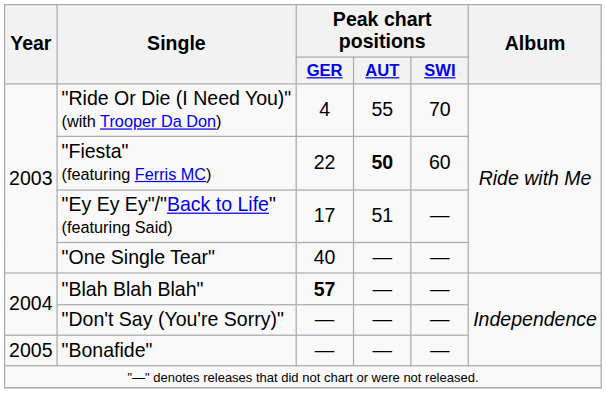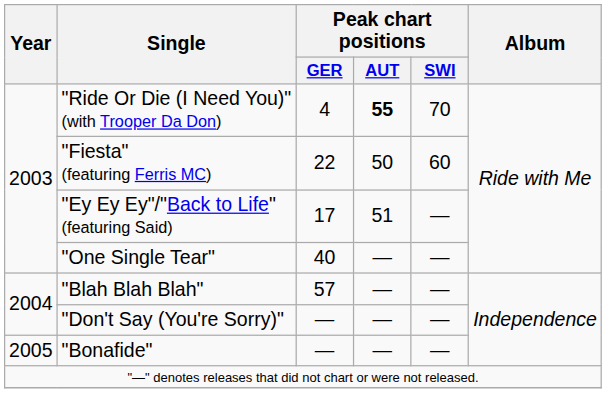(382, 110) normal -> (382, 110) bold
(382, 162) bold -> (382, 162) normal
(325, 288) bold -> (325, 288) normal
